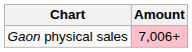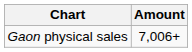(159, 36) pink background -> (159, 36) no background
